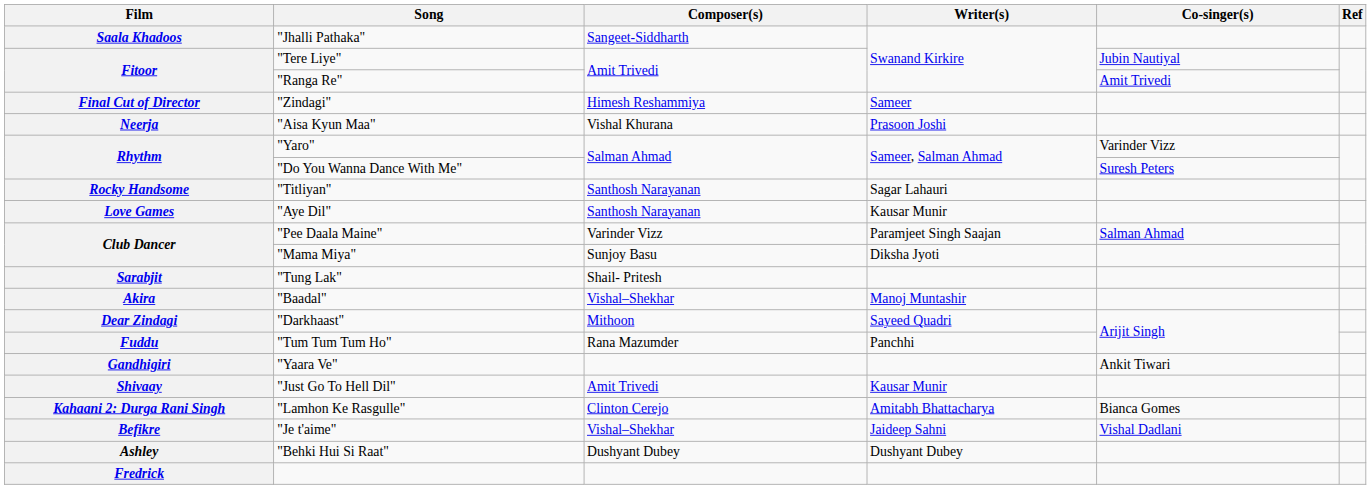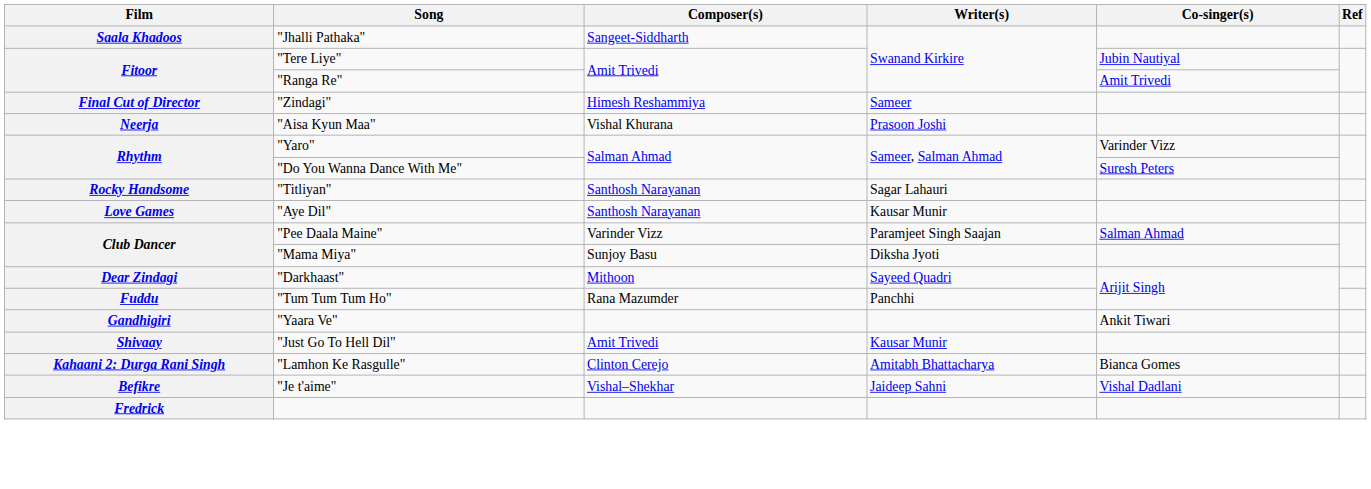- row: (309, 277)
- row: (302, 299)
- row: (333, 451)
